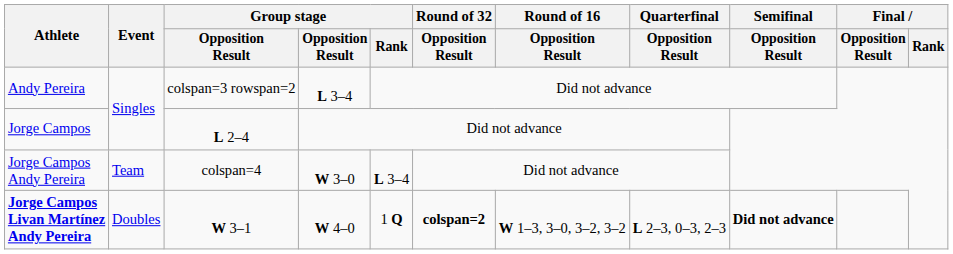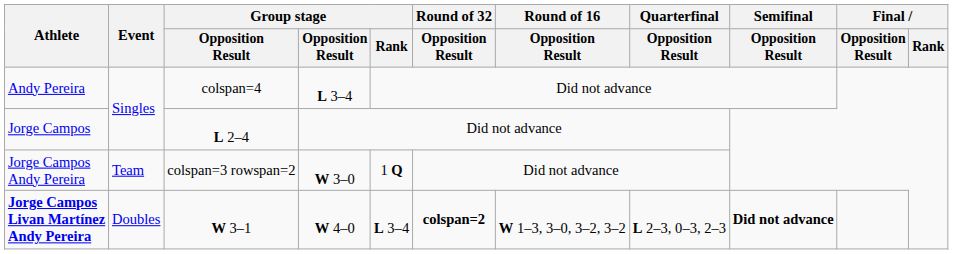(231, 88) colspan=3 rowspan=2 -> (231, 88) colspan=4
(231, 170) colspan=4 -> (231, 170) colspan=3 rowspan=2
(392, 179) L 3–4 -> (392, 170) 1 Q
(392, 220) 1 Q -> (392, 228) L 3–4
